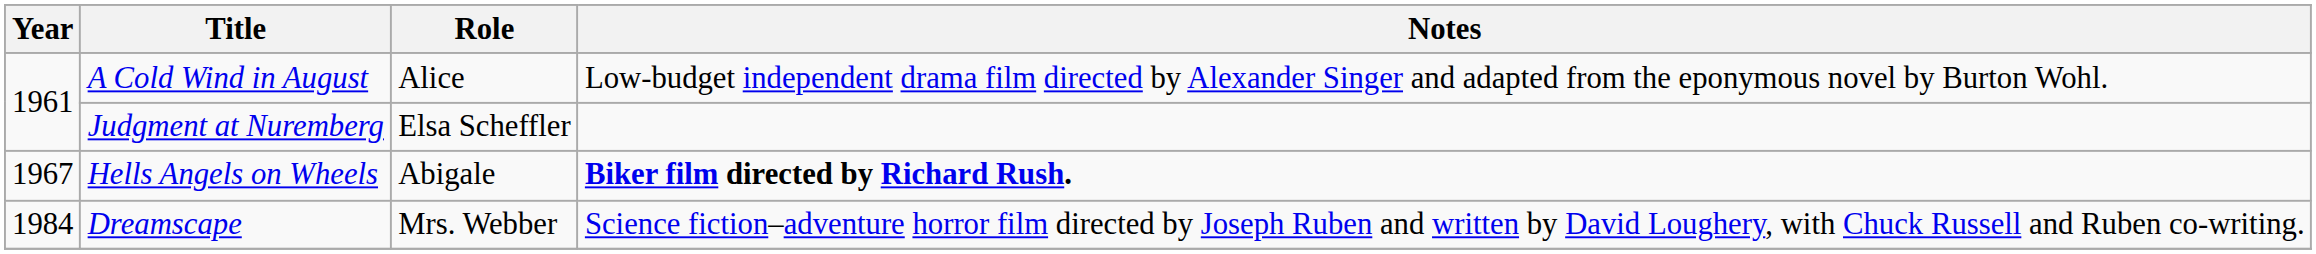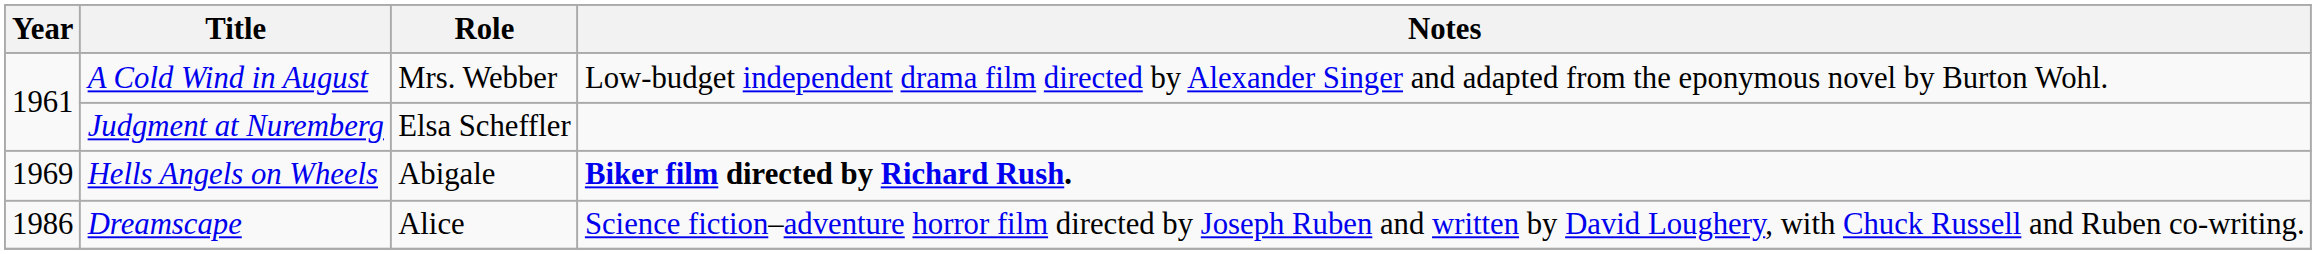(431, 77) Alice -> (478, 77) Mrs. Webber
(43, 175) 1967 -> (43, 175) 1969
(43, 223) 1984 -> (43, 223) 1986
(478, 223) Mrs. Webber -> (431, 223) Alice
